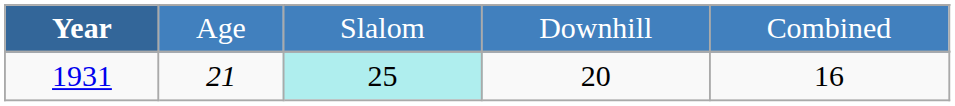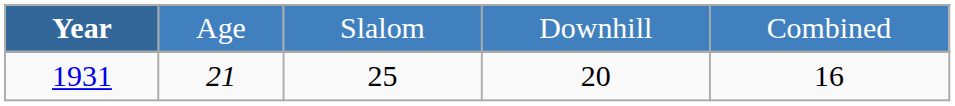(382, 75) paleturquoise background -> (382, 75) no background
